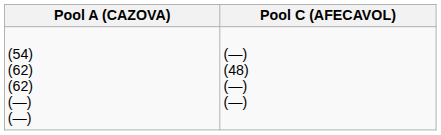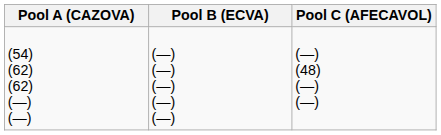+ column: (220, 15)
